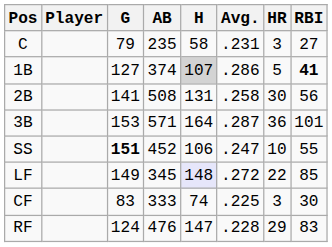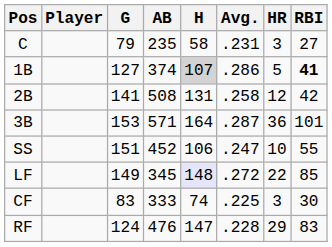(277, 97) 30 -> (277, 97) 12
(309, 97) 56 -> (309, 97) 42
(125, 149) bold -> (125, 149) normal
